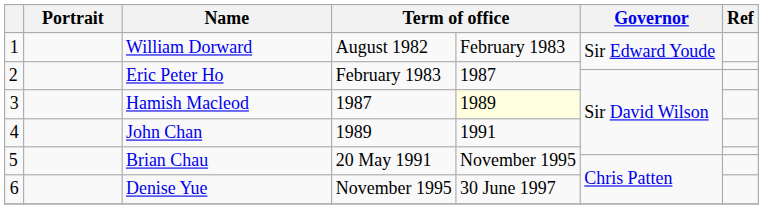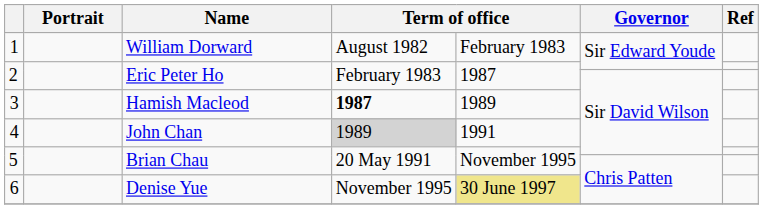(354, 103) normal -> (354, 103) bold
(478, 103) lightyellow background -> (478, 103) no background
(354, 132) no background -> (354, 132) lightgrey background
(508, 189) no background -> (508, 189) khaki background
